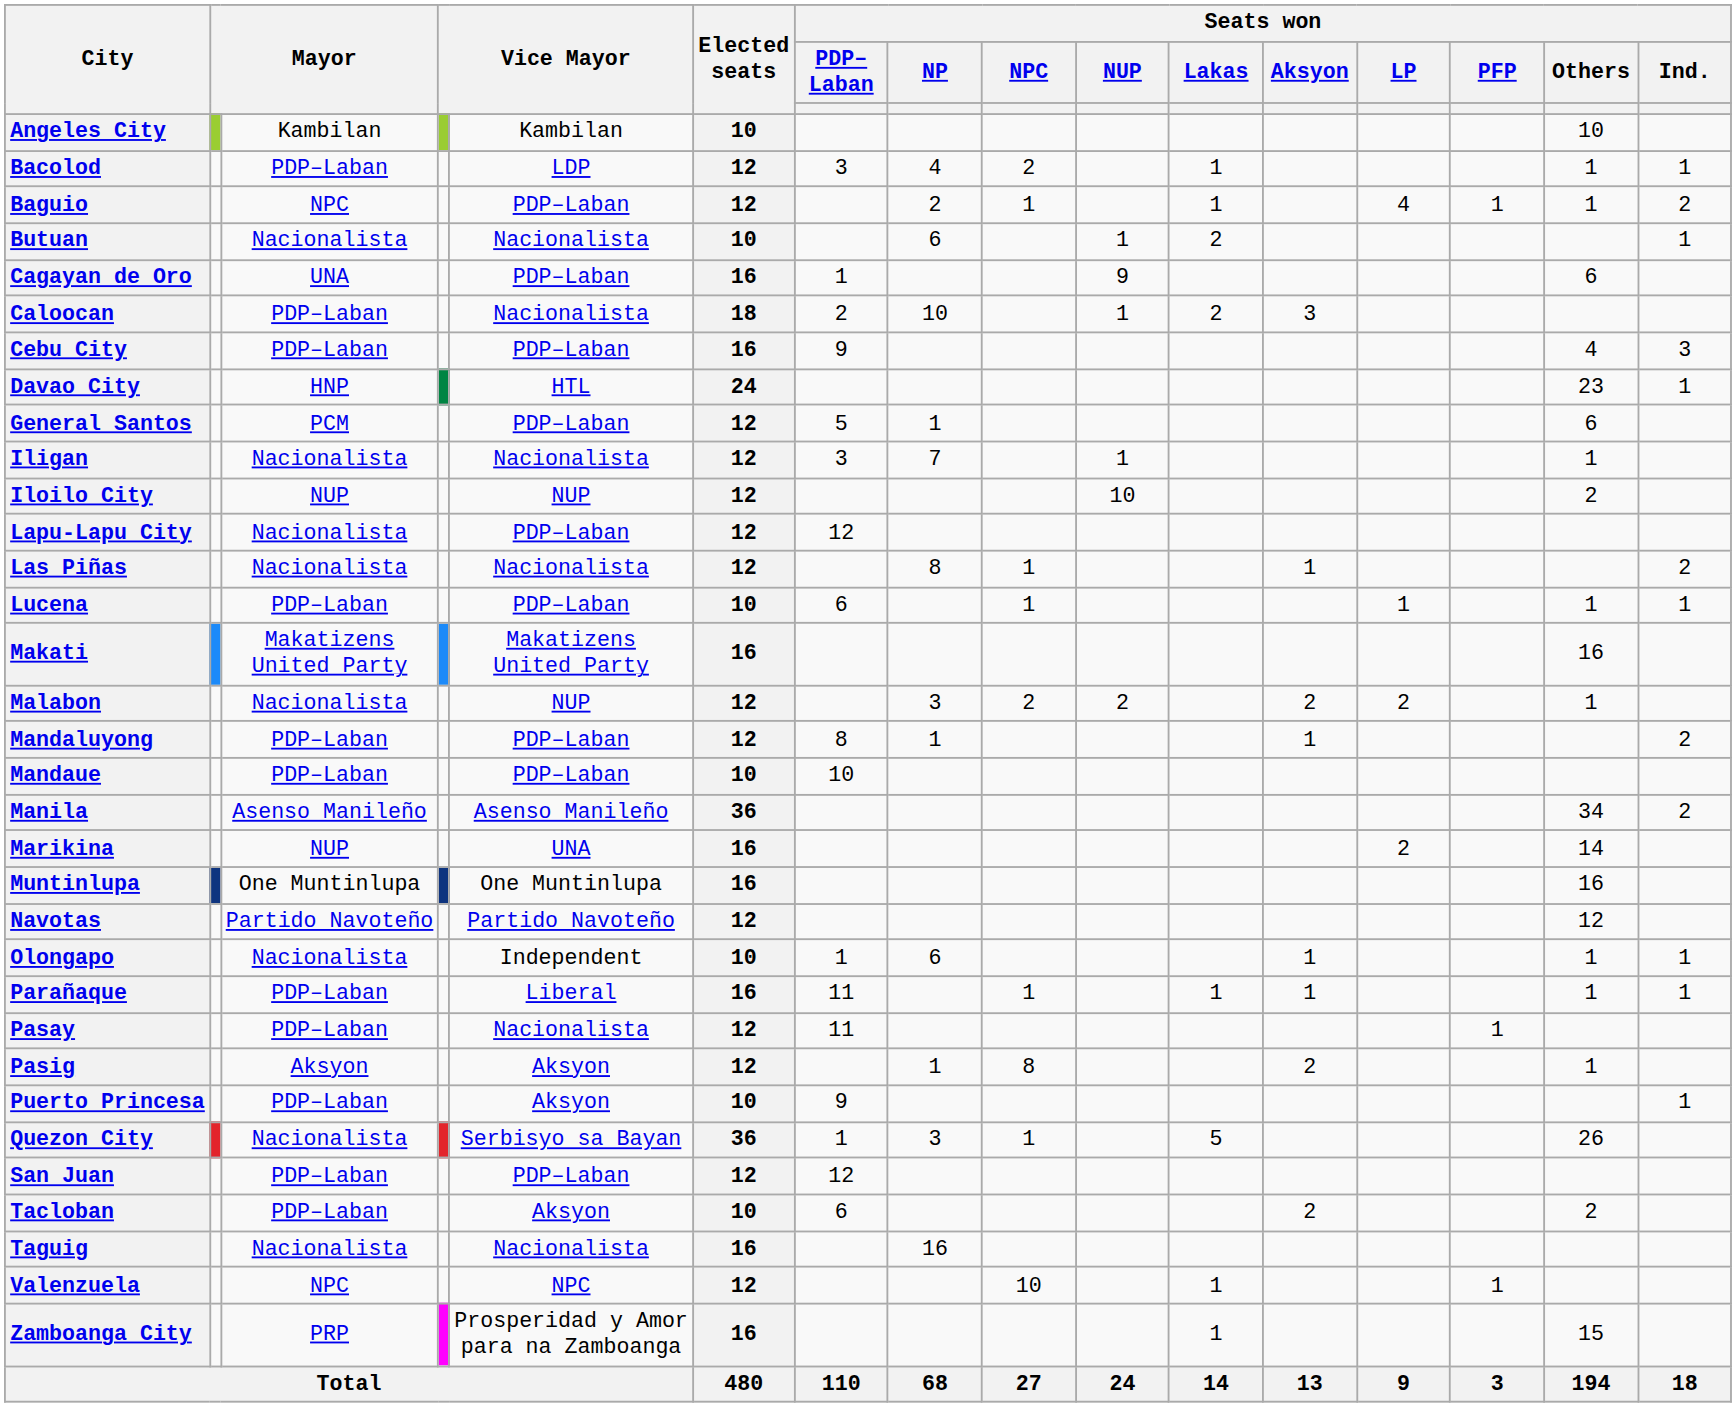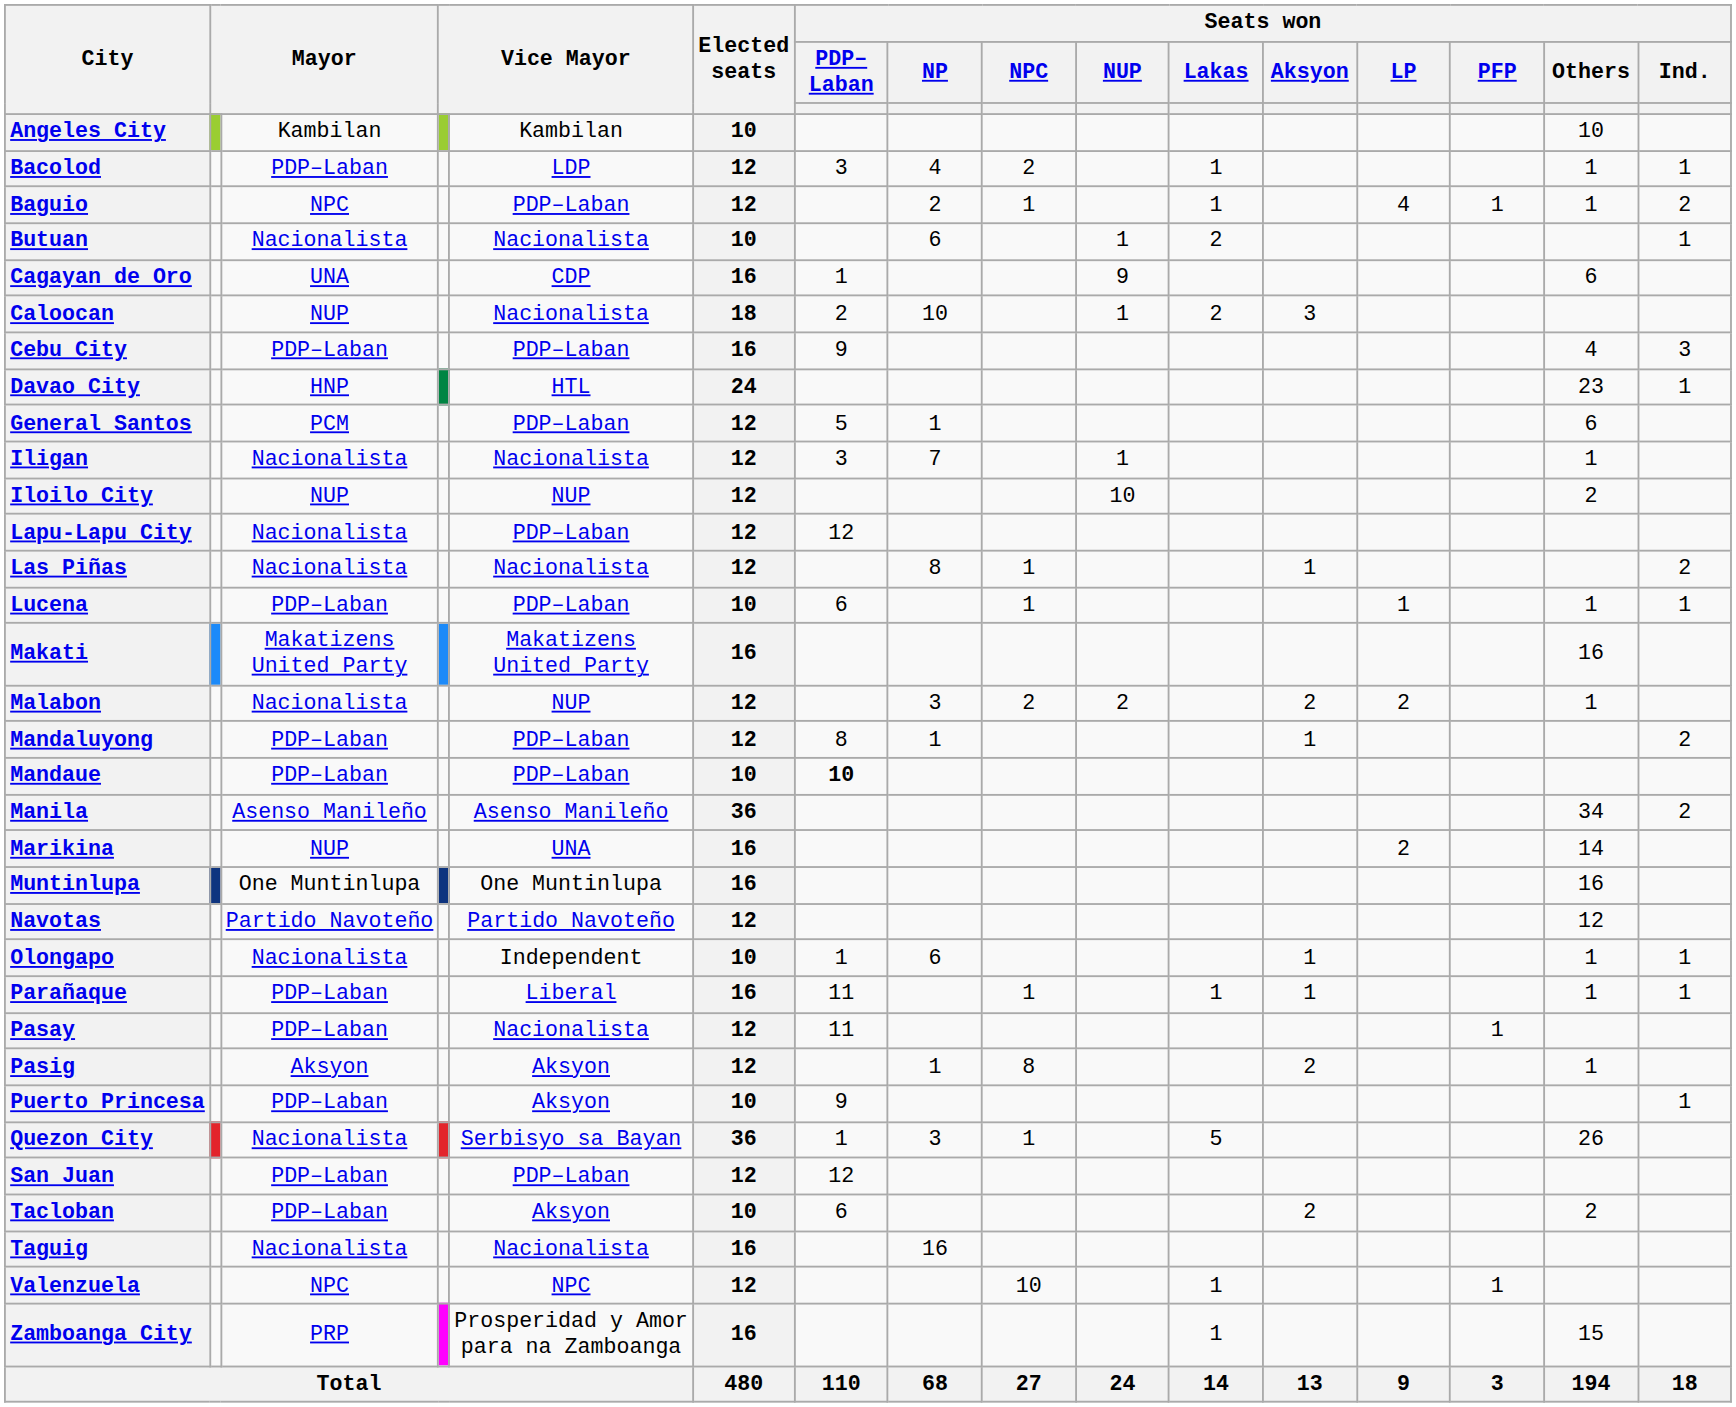(571, 277) PDP–Laban -> (571, 277) CDP
(330, 314) PDP–Laban -> (330, 314) NUP
(841, 776) normal -> (841, 776) bold
